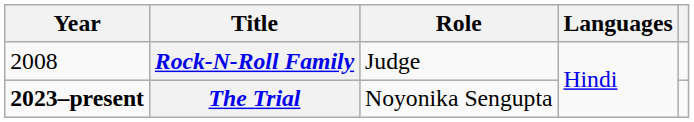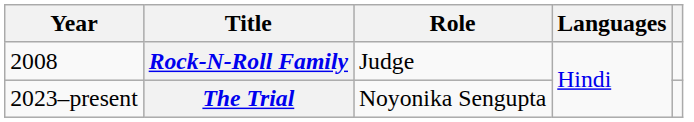(77, 98) bold -> (74, 98) normal
